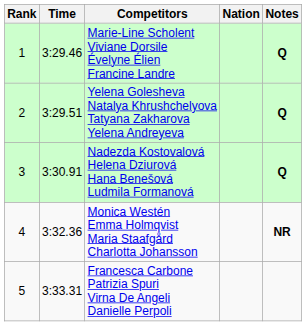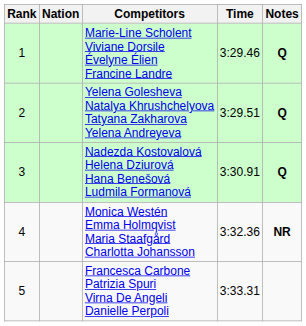columns swapped: (241, 14) <-> (62, 14)
